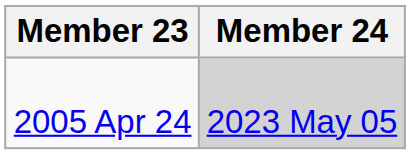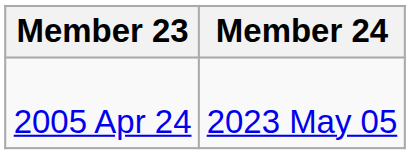(302, 120) lightgrey background -> (302, 120) no background
